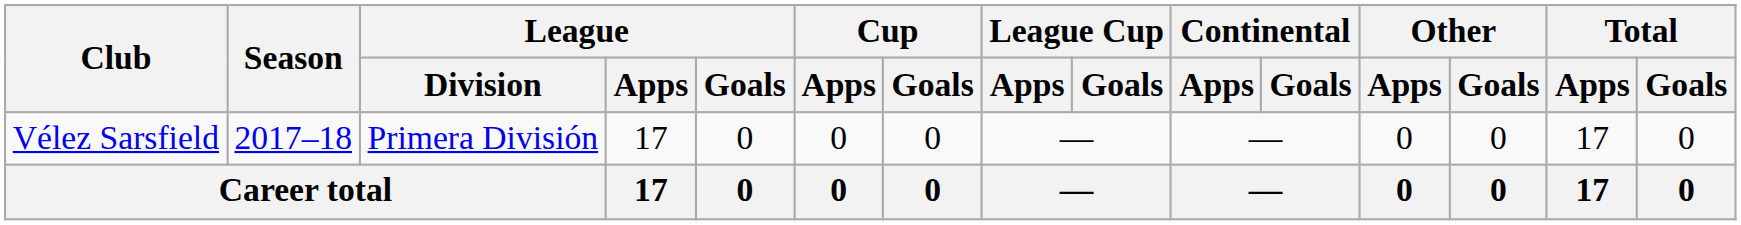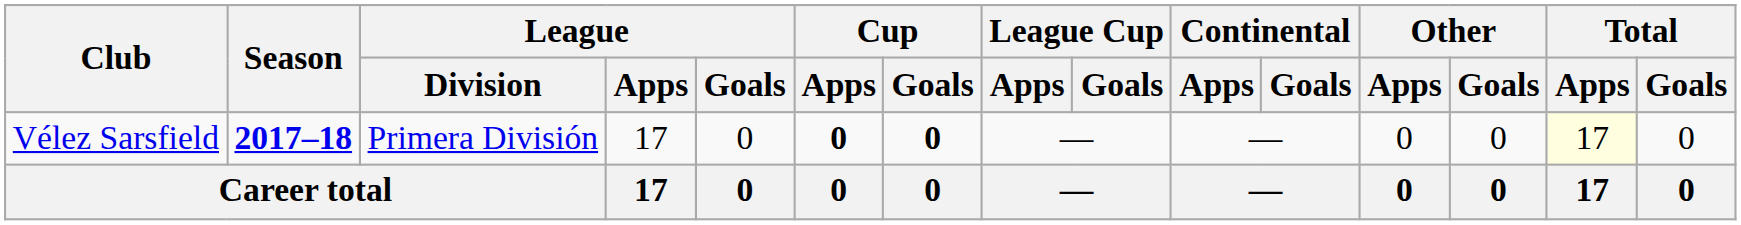(293, 137) normal -> (293, 137) bold
(839, 137) normal -> (839, 137) bold
(933, 137) normal -> (933, 137) bold
(1592, 137) no background -> (1592, 137) lightyellow background
